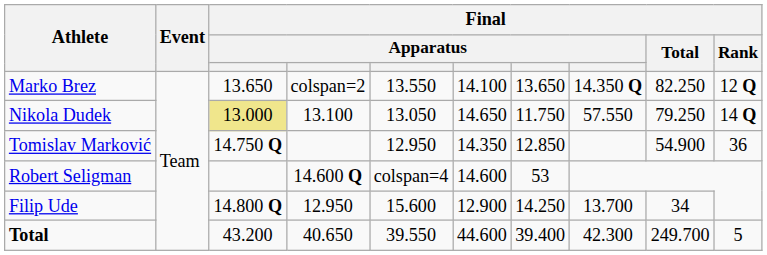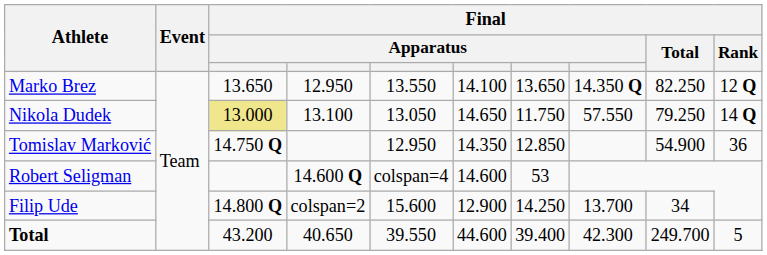(328, 86) colspan=2 -> (328, 86) 12.950
(328, 205) 12.950 -> (328, 205) colspan=2
